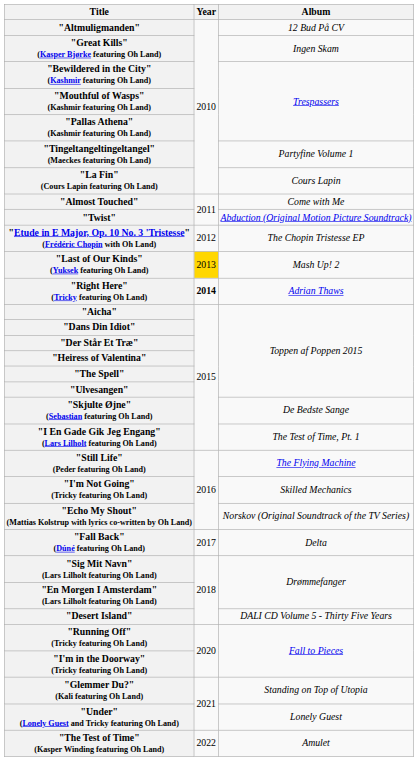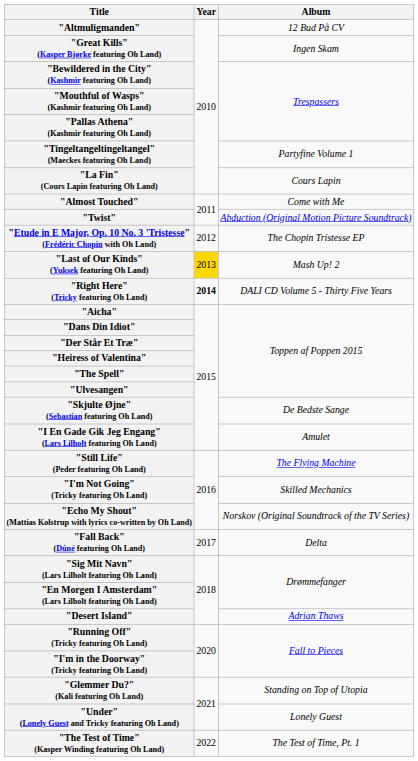(316, 291) Adrian Thaws -> (316, 291) DALI CD Volume 5 - Thirty Five Years
(316, 437) The Test of Time, Pt. 1 -> (316, 437) Amulet
(316, 616) DALI CD Volume 5 - Thirty Five Years -> (316, 616) Adrian Thaws
(316, 743) Amulet -> (316, 743) The Test of Time, Pt. 1
